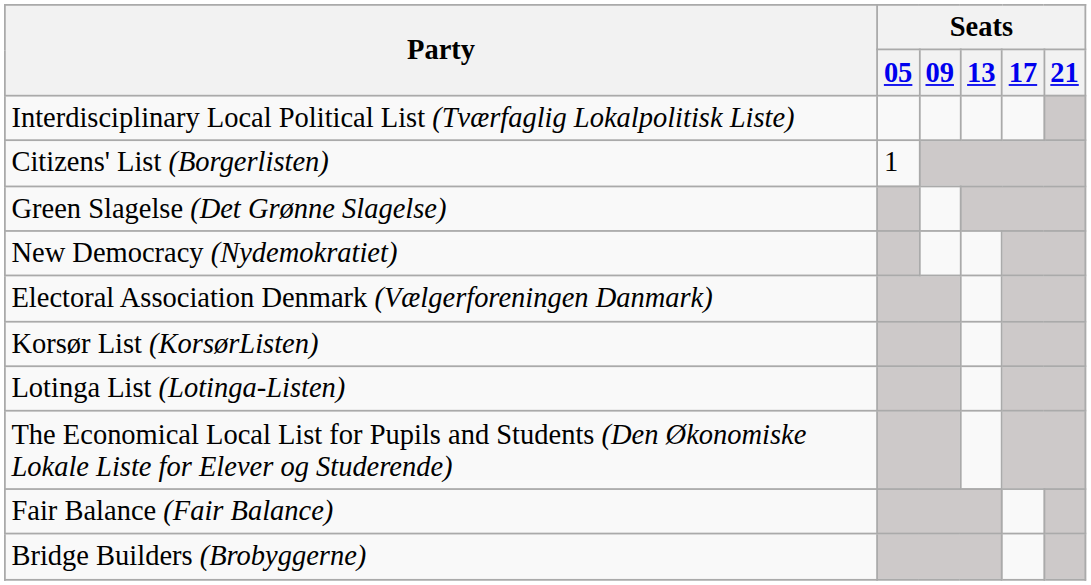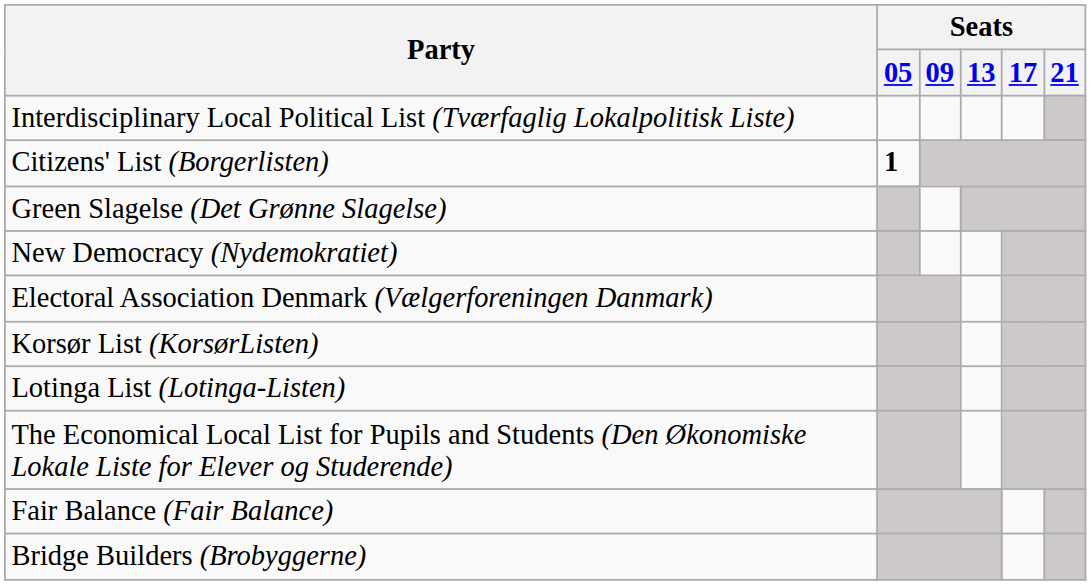(891, 162) normal -> (891, 162) bold
